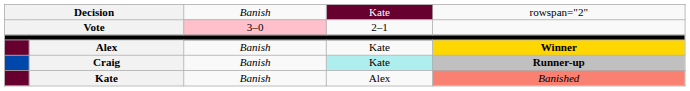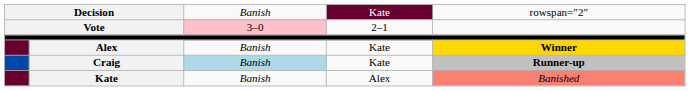(255, 63) no background -> (255, 63) lightblue background
(380, 63) paleturquoise background -> (380, 63) no background
